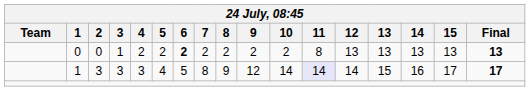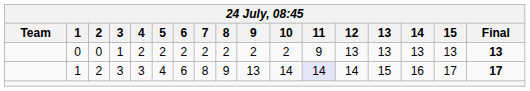(184, 52) bold -> (184, 52) normal
(319, 52) 8 -> (319, 52) 9
(99, 71) 3 -> (99, 71) 2
(184, 71) 5 -> (184, 71) 6
(253, 71) 12 -> (253, 71) 13
